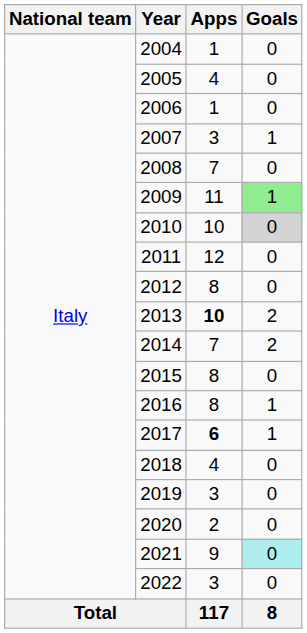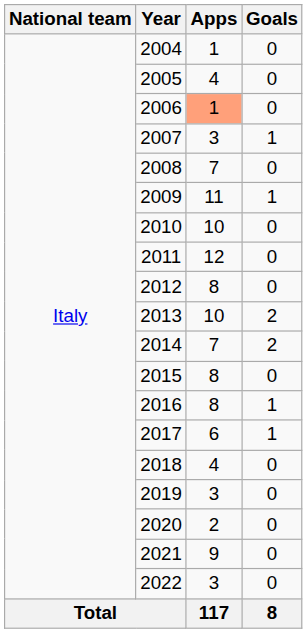(214, 108) no background -> (214, 108) lightsalmon background
(272, 197) lightgreen background -> (272, 197) no background
(272, 227) lightgrey background -> (272, 227) no background
(214, 316) bold -> (214, 316) normal
(214, 434) bold -> (214, 434) normal
(272, 553) paleturquoise background -> (272, 553) no background
